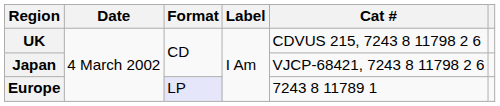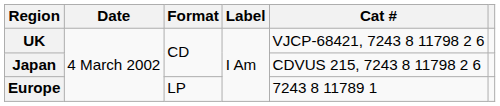(377, 40) CDVUS 215, 7243 8 11798 2 6 -> (378, 40) VJCP-68421, 7243 8 11798 2 6
(378, 64) VJCP-68421, 7243 8 11798 2 6 -> (377, 64) CDVUS 215, 7243 8 11798 2 6
(177, 88) lavender background -> (177, 88) no background
